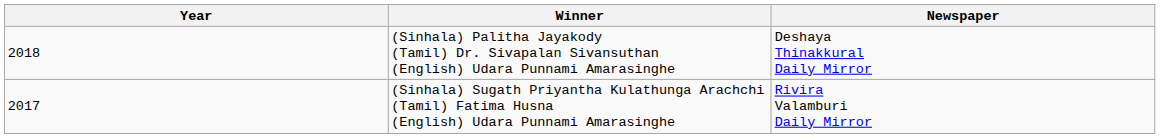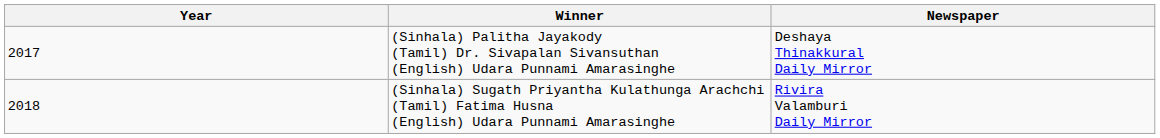(24, 53) 2018 -> (24, 53) 2017
(24, 106) 2017 -> (24, 106) 2018
